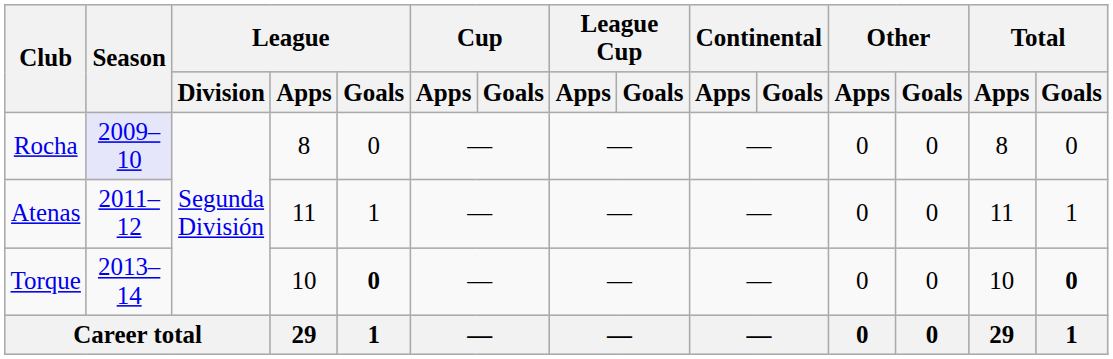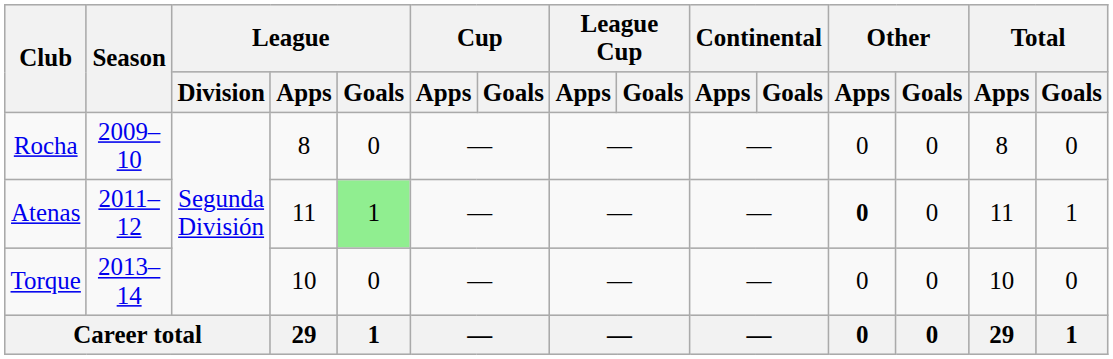(129, 145) lavender background -> (129, 145) no background
(374, 213) no background -> (374, 213) lightgreen background
(862, 213) normal -> (862, 213) bold
(374, 280) bold -> (374, 280) normal
(1072, 280) bold -> (1072, 280) normal
